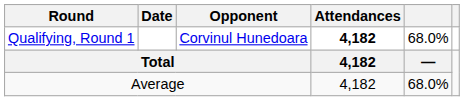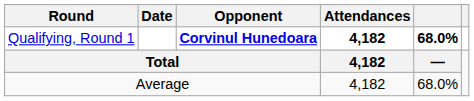(243, 38) normal -> (248, 38) bold
(428, 38) normal -> (438, 38) bold
